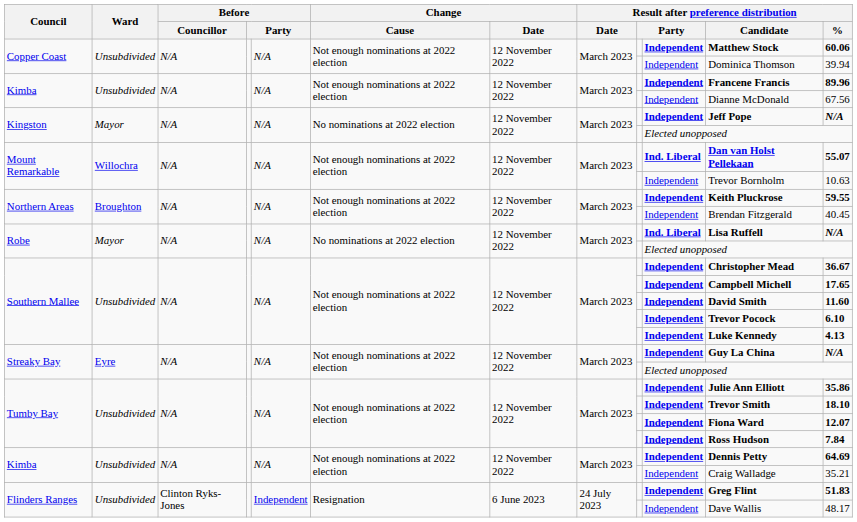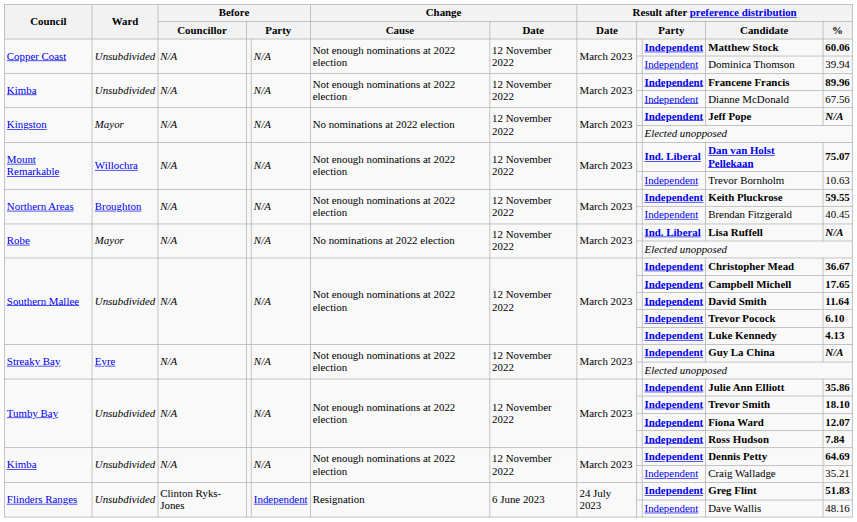(838, 157) 55.07 -> (838, 157) 75.07
(837, 301) 11.60 -> (837, 301) 11.64
(838, 508) 48.17 -> (838, 508) 48.16
